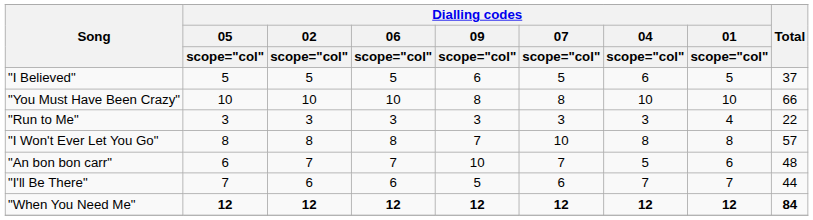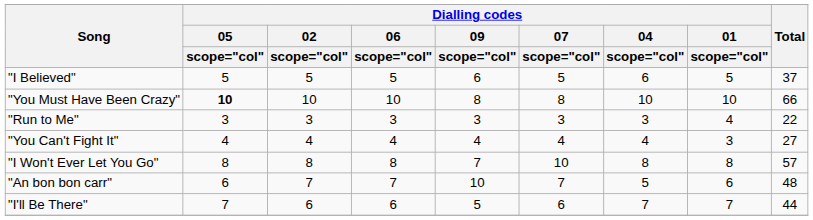(225, 99) normal -> (225, 99) bold
+ row: (63, 141)
- row: (72, 204)
